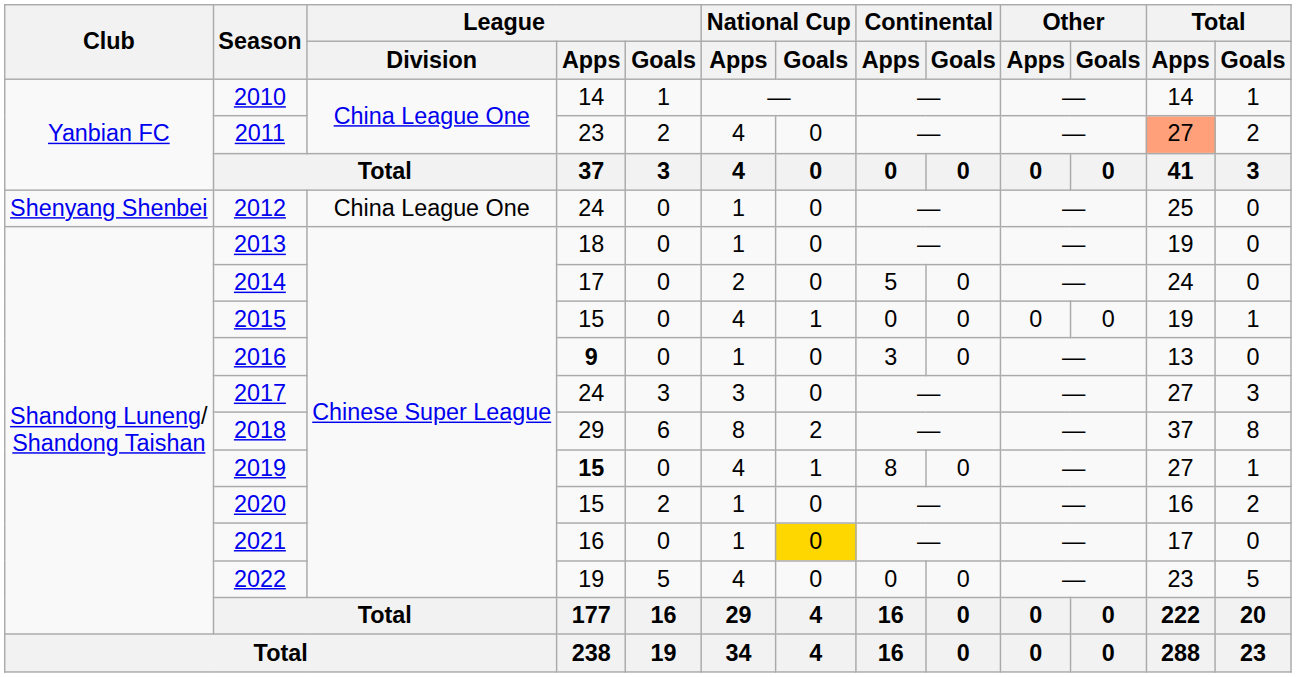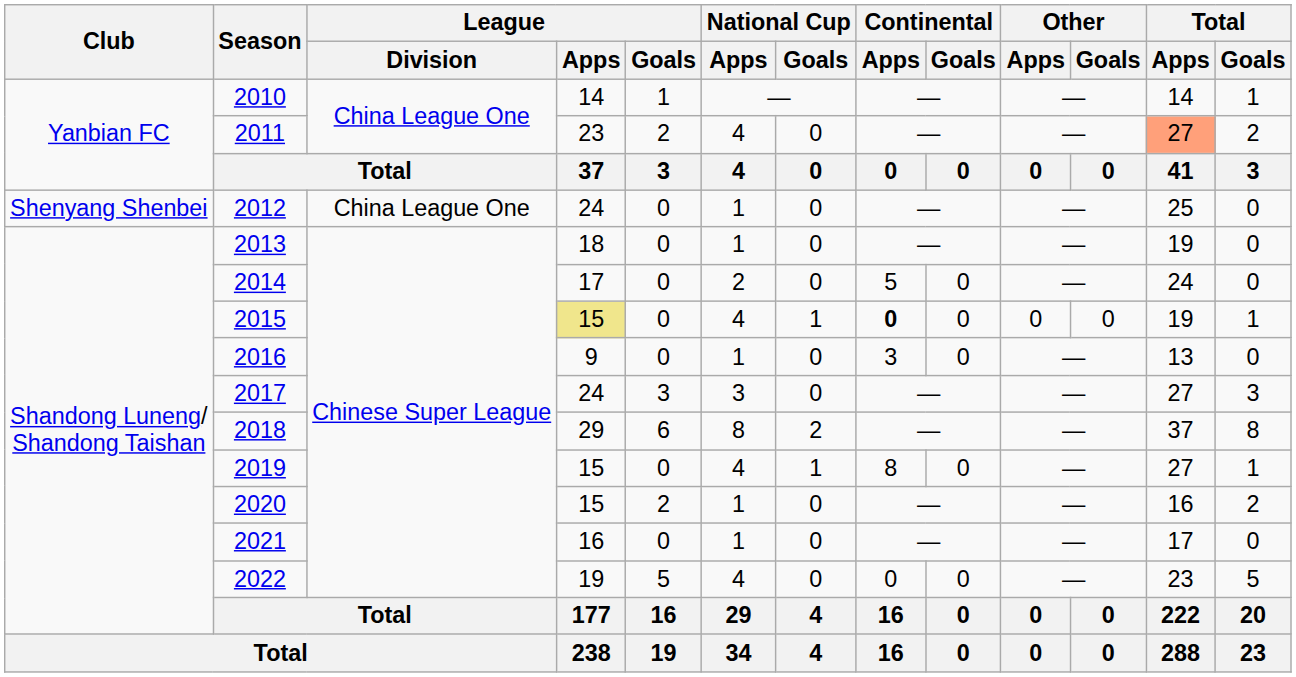(591, 319) no background -> (591, 319) khaki background
(891, 319) normal -> (891, 319) bold
(591, 356) bold -> (591, 356) normal
(591, 467) bold -> (591, 467) normal
(816, 541) gold background -> (816, 541) no background
